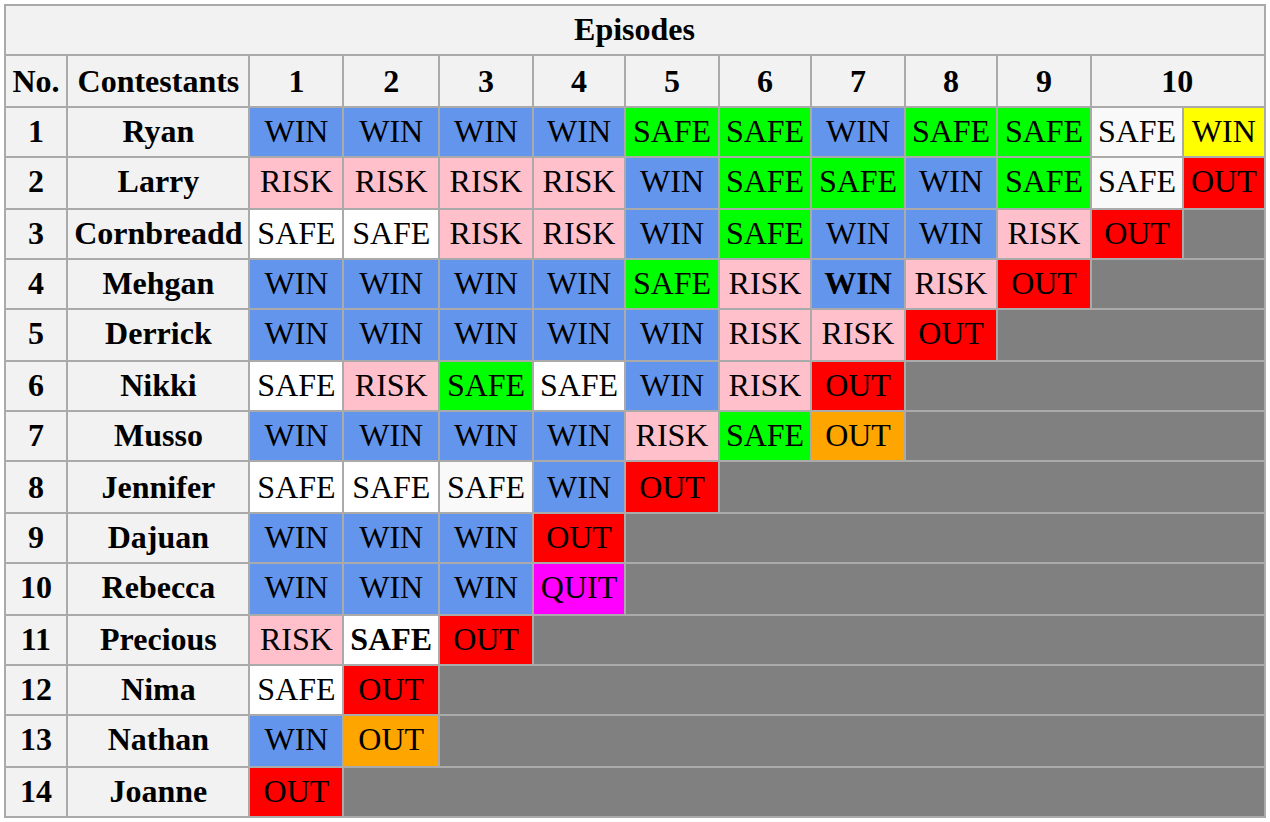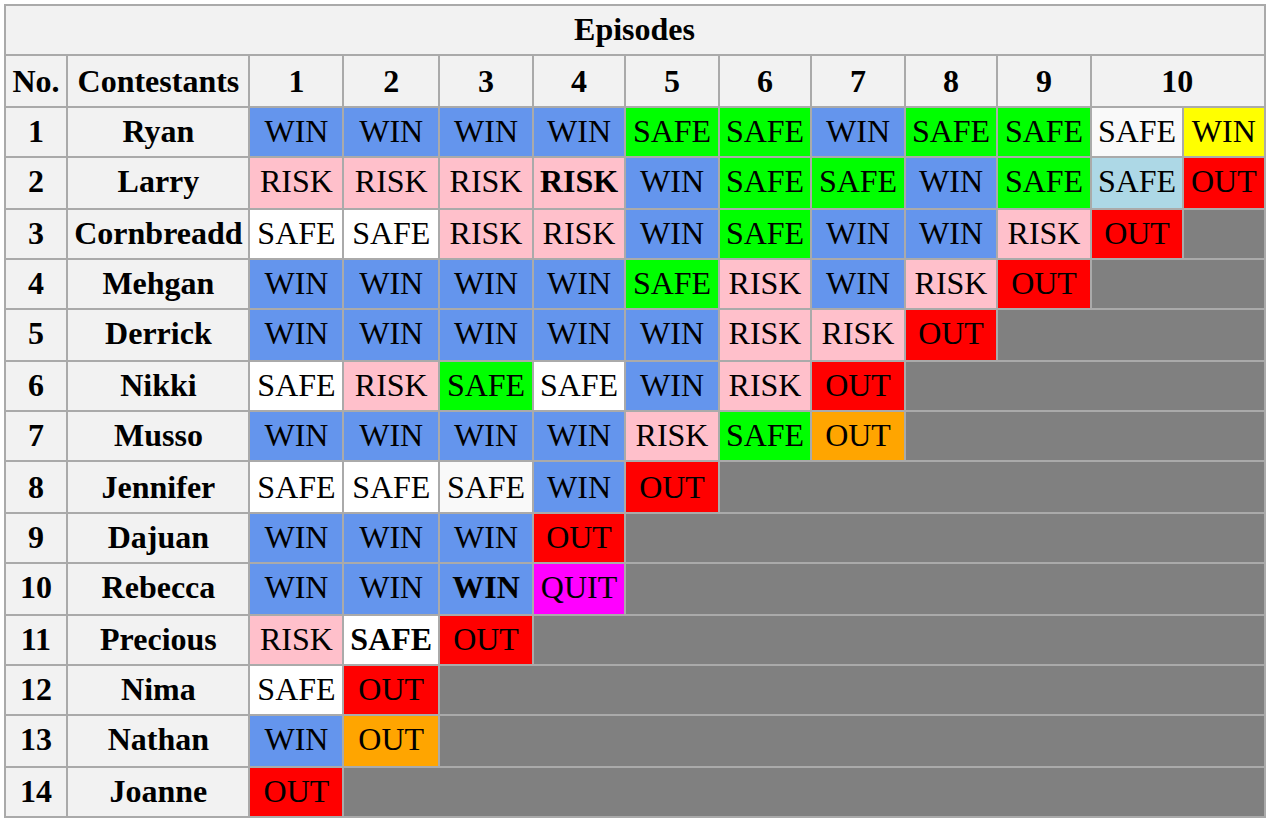(579, 182) normal -> (579, 182) bold
(1137, 182) no background -> (1137, 182) lightblue background
(858, 283) bold -> (858, 283) normal
(486, 588) normal -> (486, 588) bold
